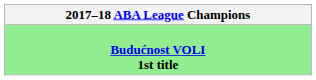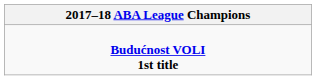(158, 57) lightgreen background -> (158, 57) no background
